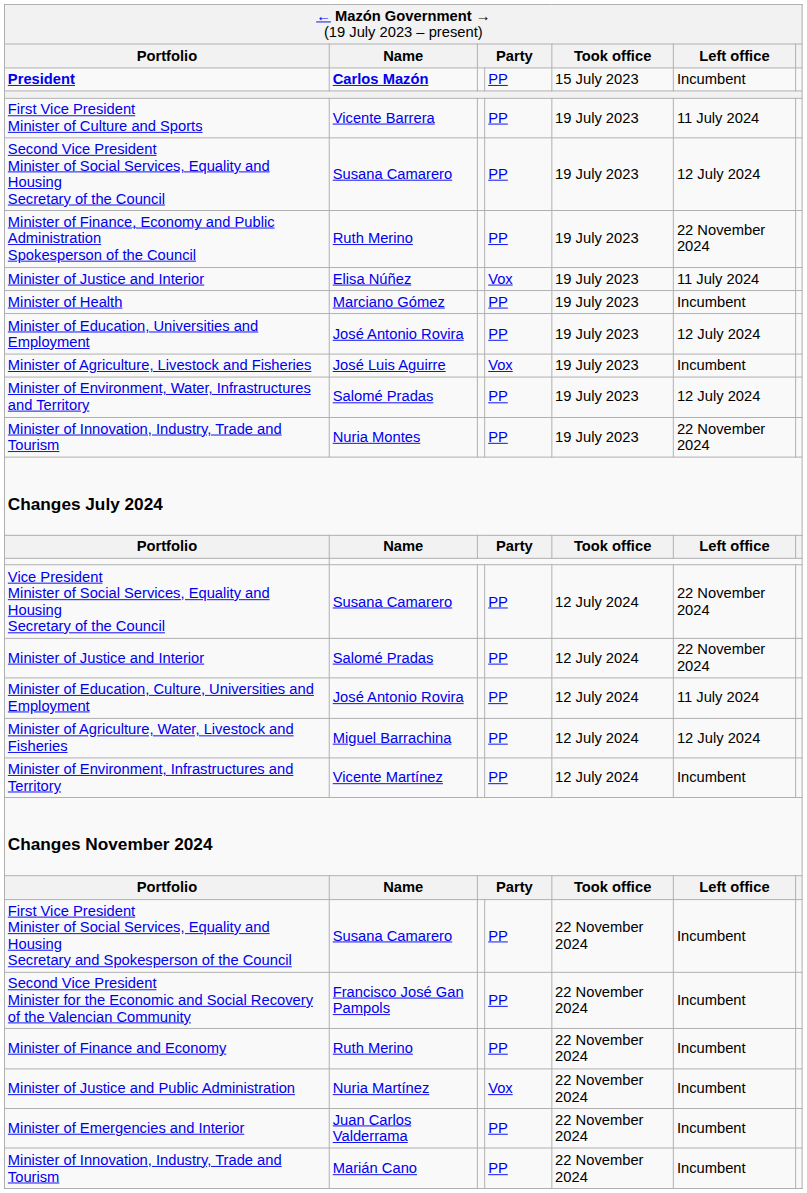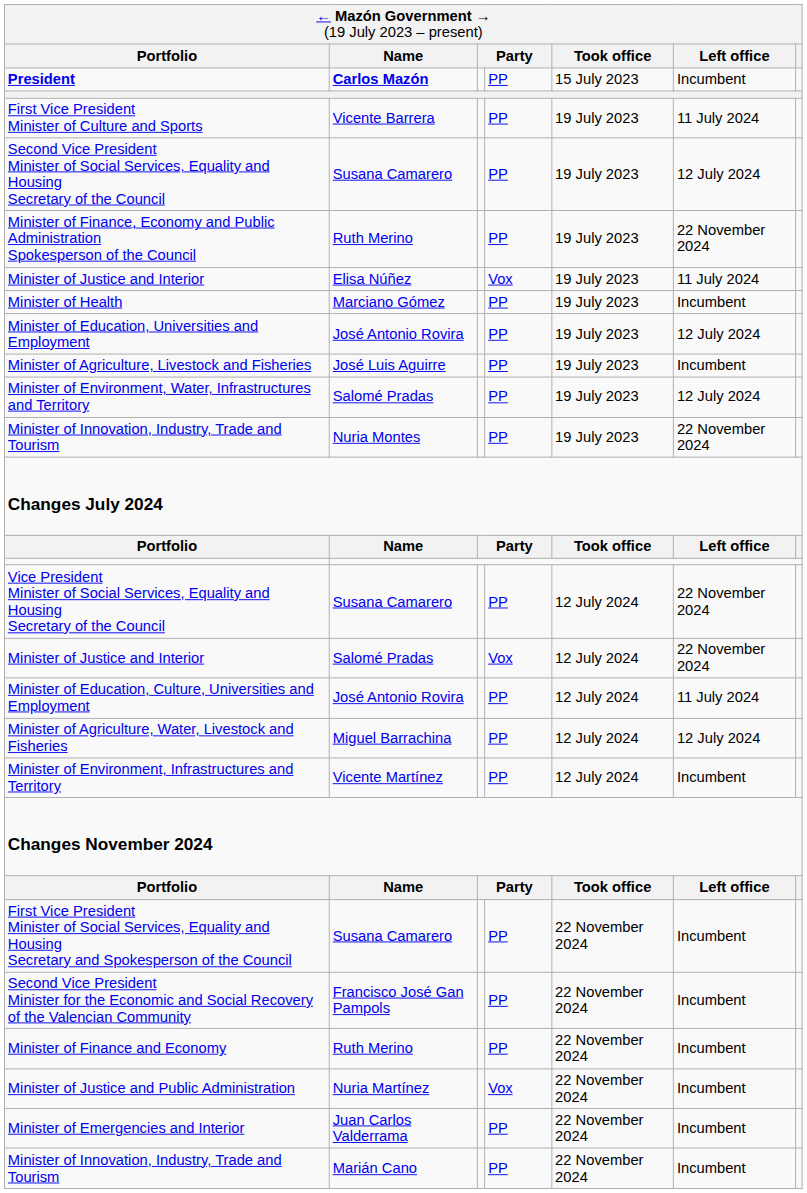(500, 365) Vox -> (498, 365) PP
(498, 658) PP -> (500, 658) Vox
